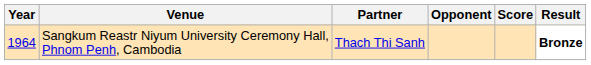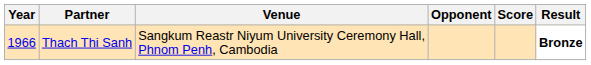columns swapped: (185, 15) <-> (380, 15)
(22, 42) 1964 -> (22, 42) 1966
